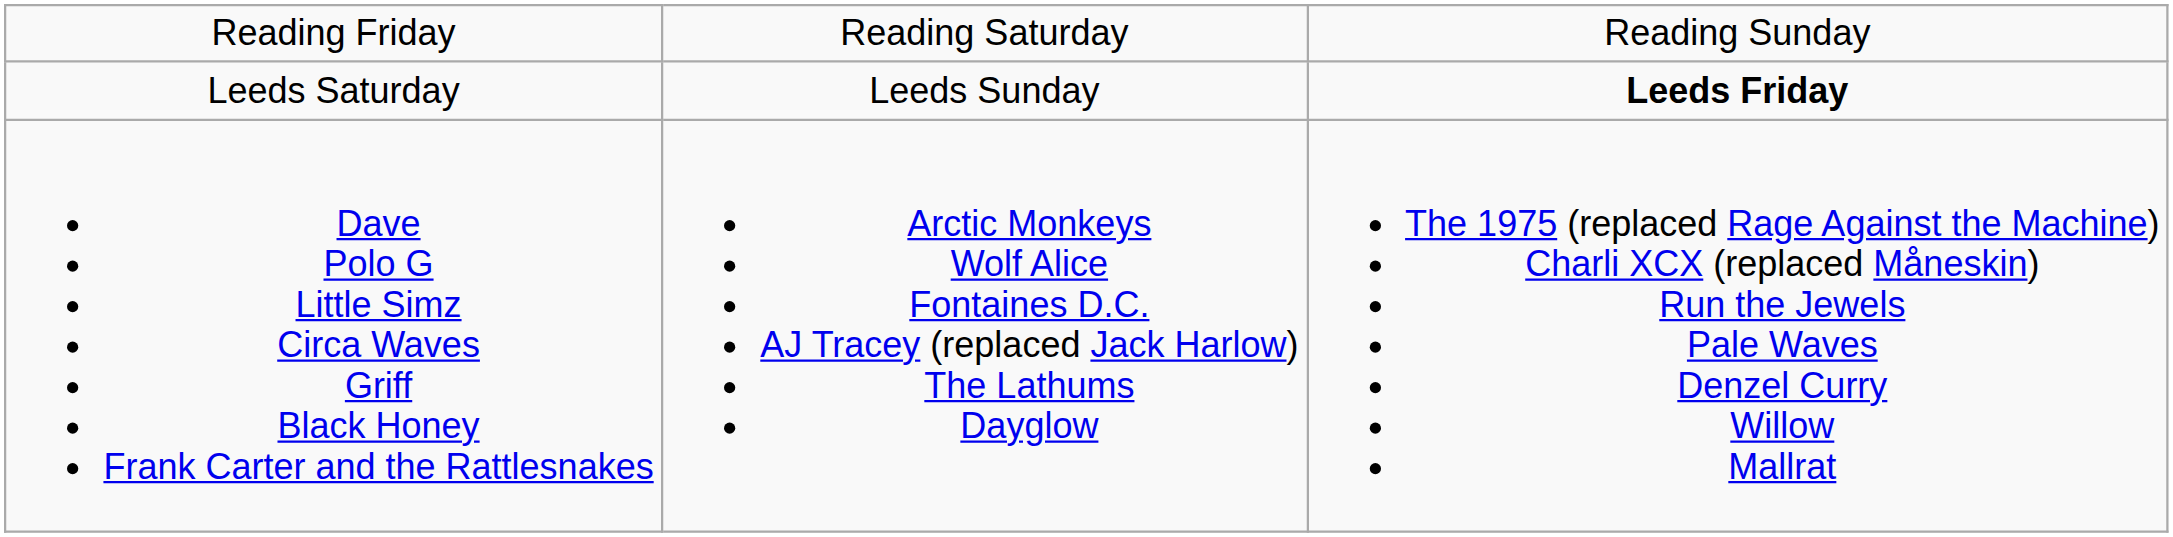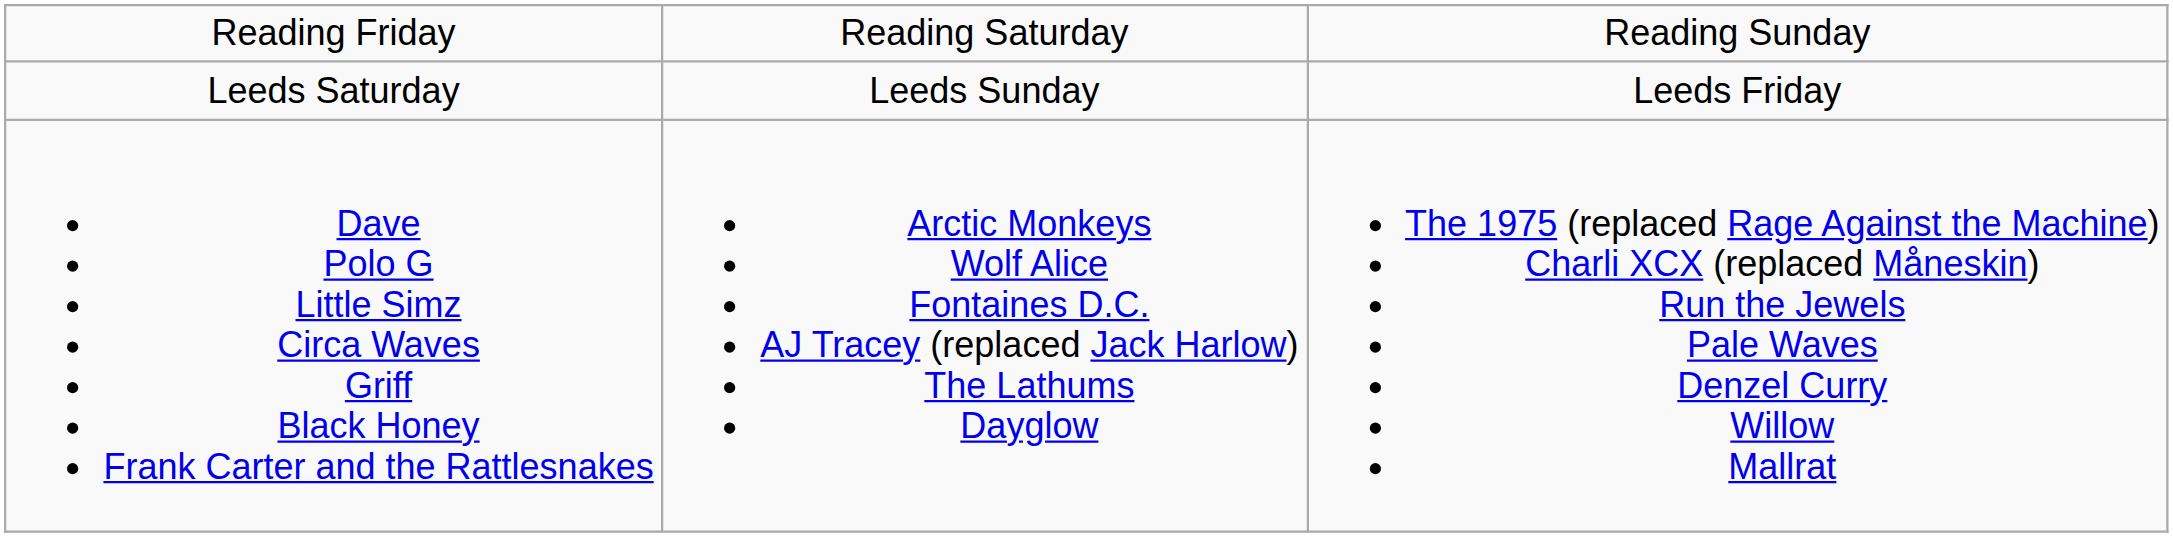(1737, 90) bold -> (1737, 90) normal
